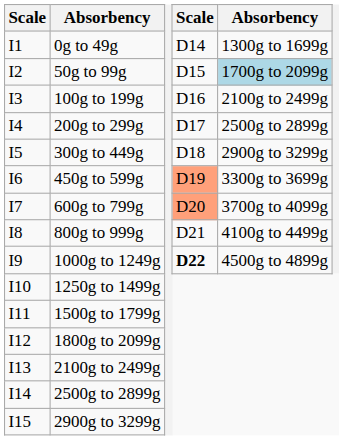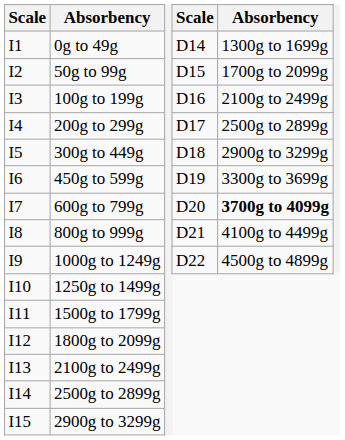(275, 71) lightblue background -> (275, 71) no background
(191, 179) lightsalmon background -> (191, 179) no background
(191, 206) lightsalmon background -> (191, 206) no background
(275, 206) normal -> (275, 206) bold
(191, 260) bold -> (191, 260) normal
